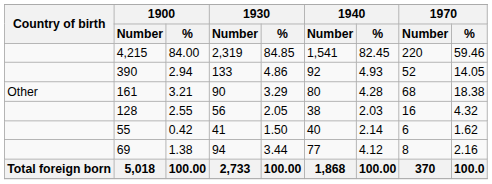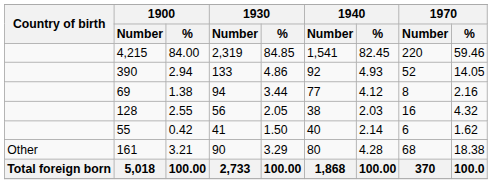rows swapped: (124, 150) <-> (127, 92)
